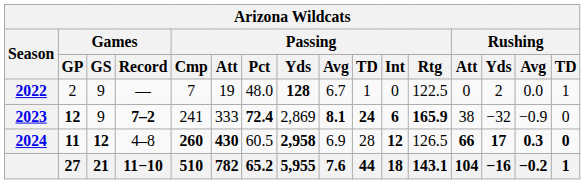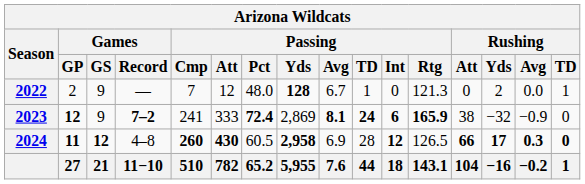(227, 91) 19 -> (227, 91) 12
(430, 91) 122.5 -> (430, 91) 121.3
